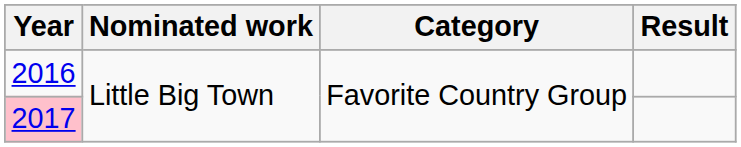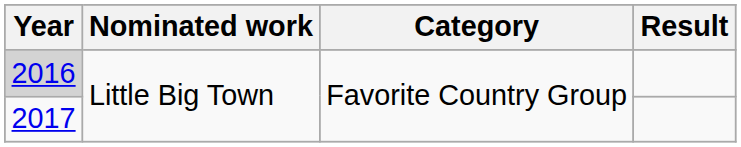(44, 73) no background -> (44, 73) lightgrey background
(44, 118) pink background -> (44, 118) no background
